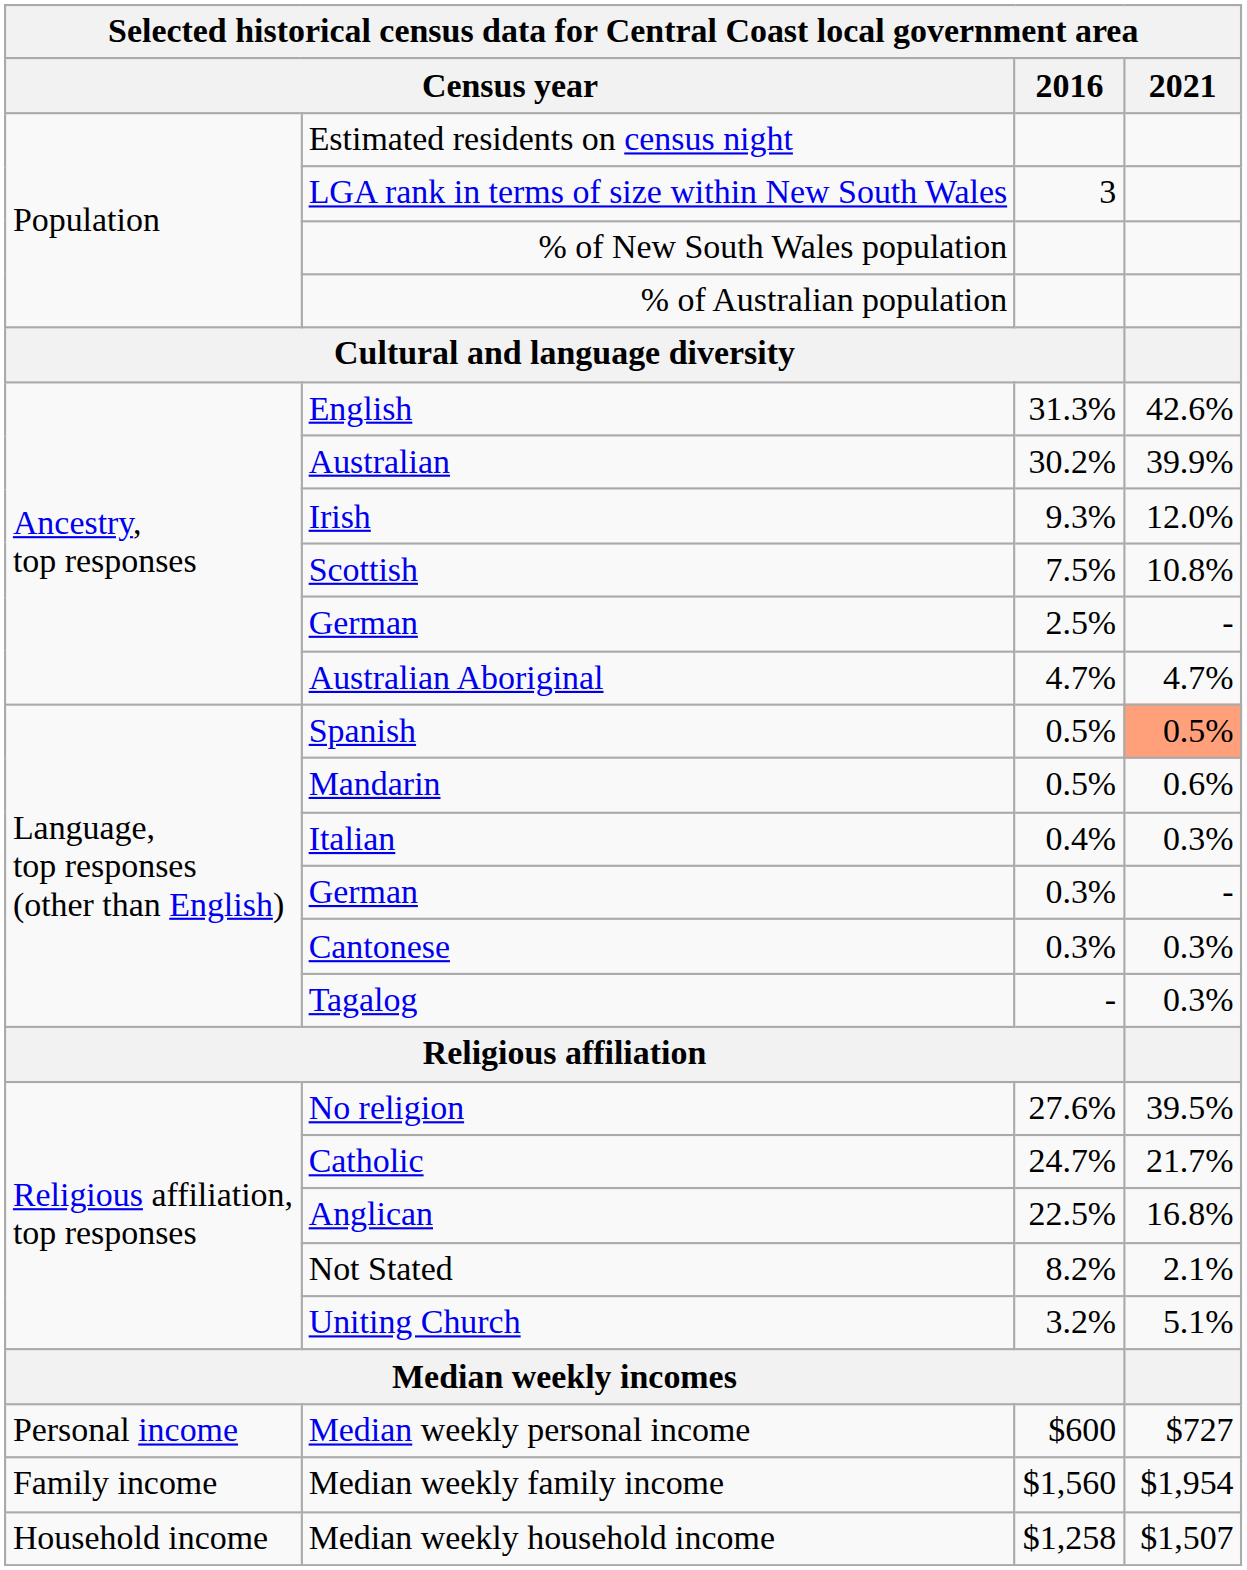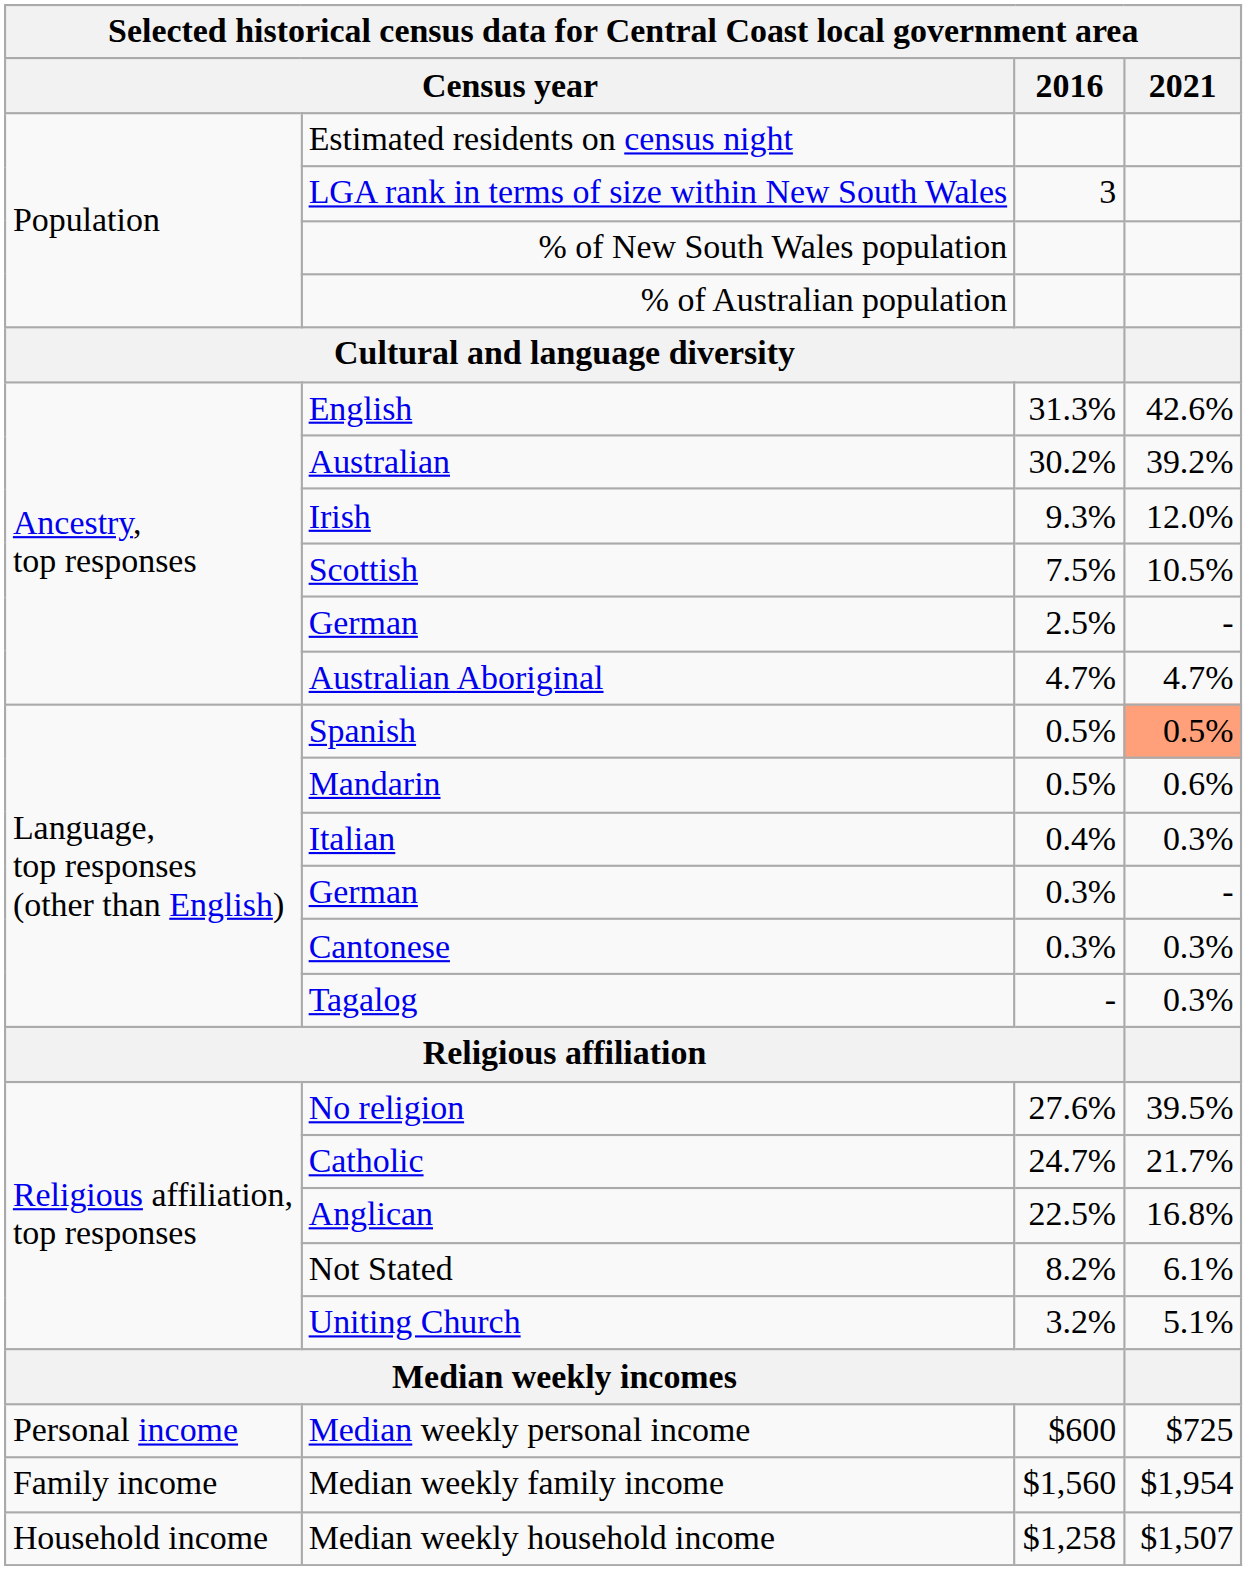(1186, 461) 39.9% -> (1186, 461) 39.2%
(1186, 569) 10.8% -> (1186, 569) 10.5%
(1194, 1268) 2.1% -> (1194, 1268) 6.1%
(1195, 1430) $727 -> (1195, 1430) $725
